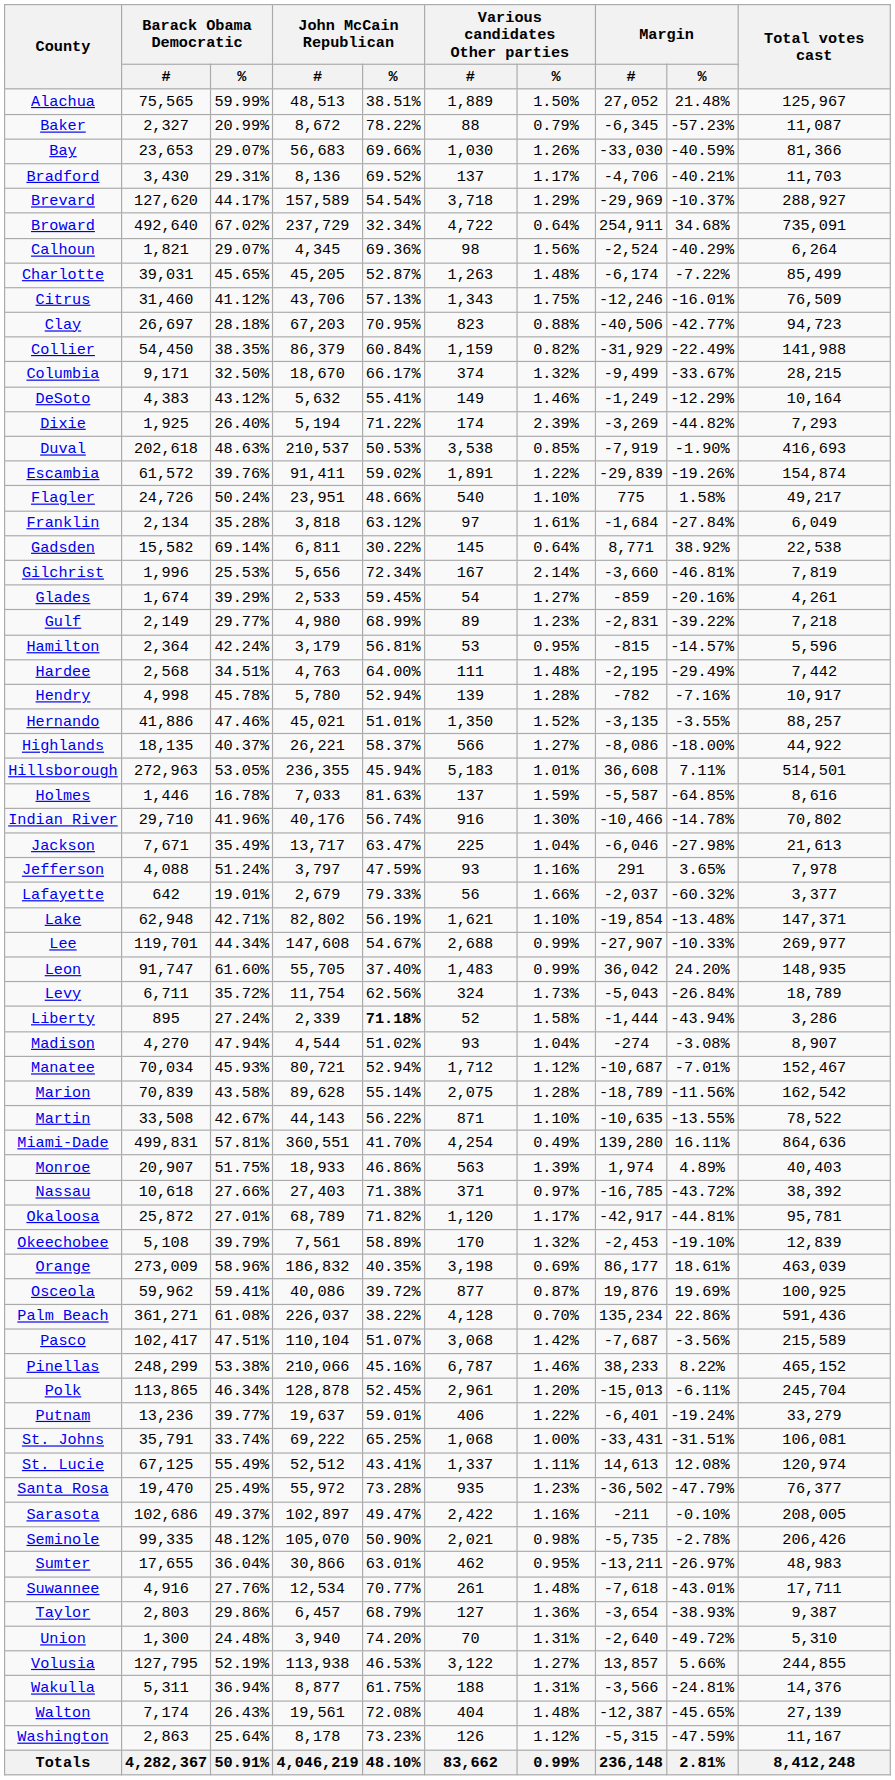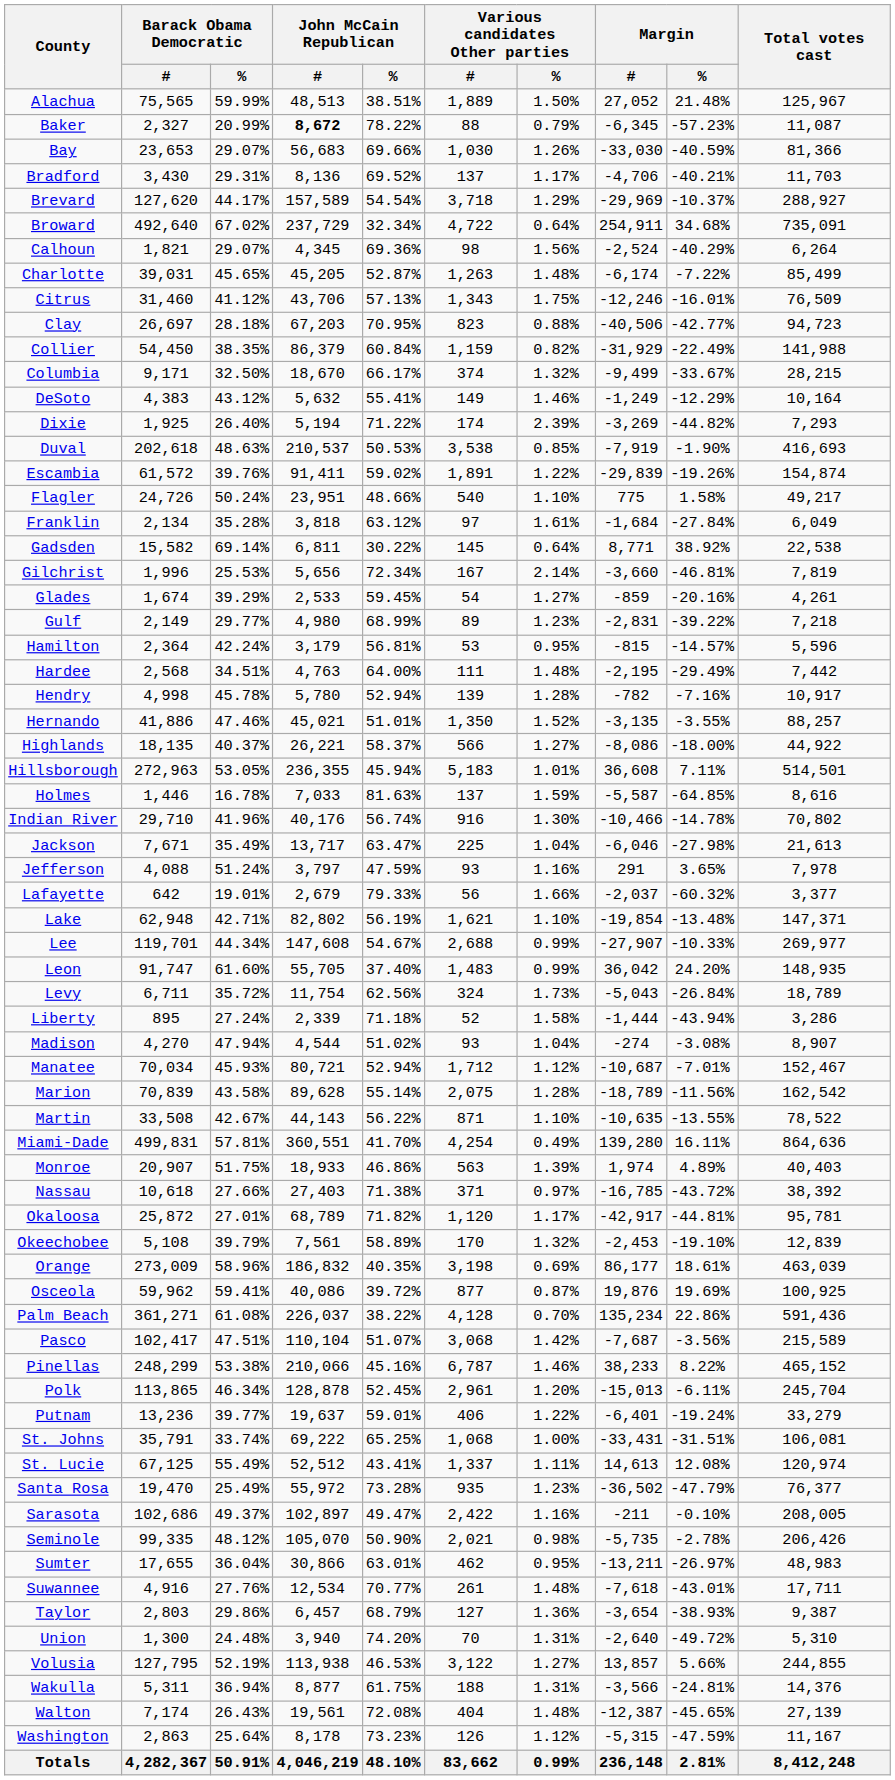(317, 126) normal -> (317, 126) bold
(393, 1019) bold -> (393, 1019) normal
